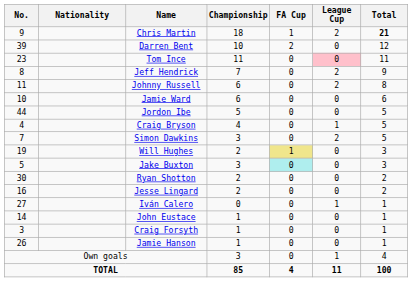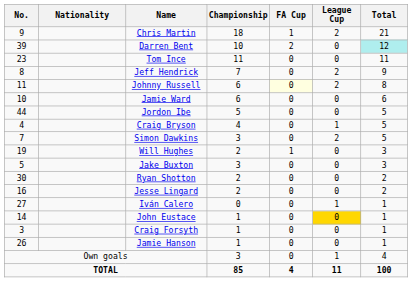(384, 34) bold -> (384, 34) normal
(384, 47) no background -> (384, 47) paleturquoise background
(337, 60) pink background -> (337, 60) no background
(291, 86) no background -> (291, 86) lightyellow background
(291, 152) khaki background -> (291, 152) no background
(291, 165) paleturquoise background -> (291, 165) no background
(337, 218) no background -> (337, 218) gold background
